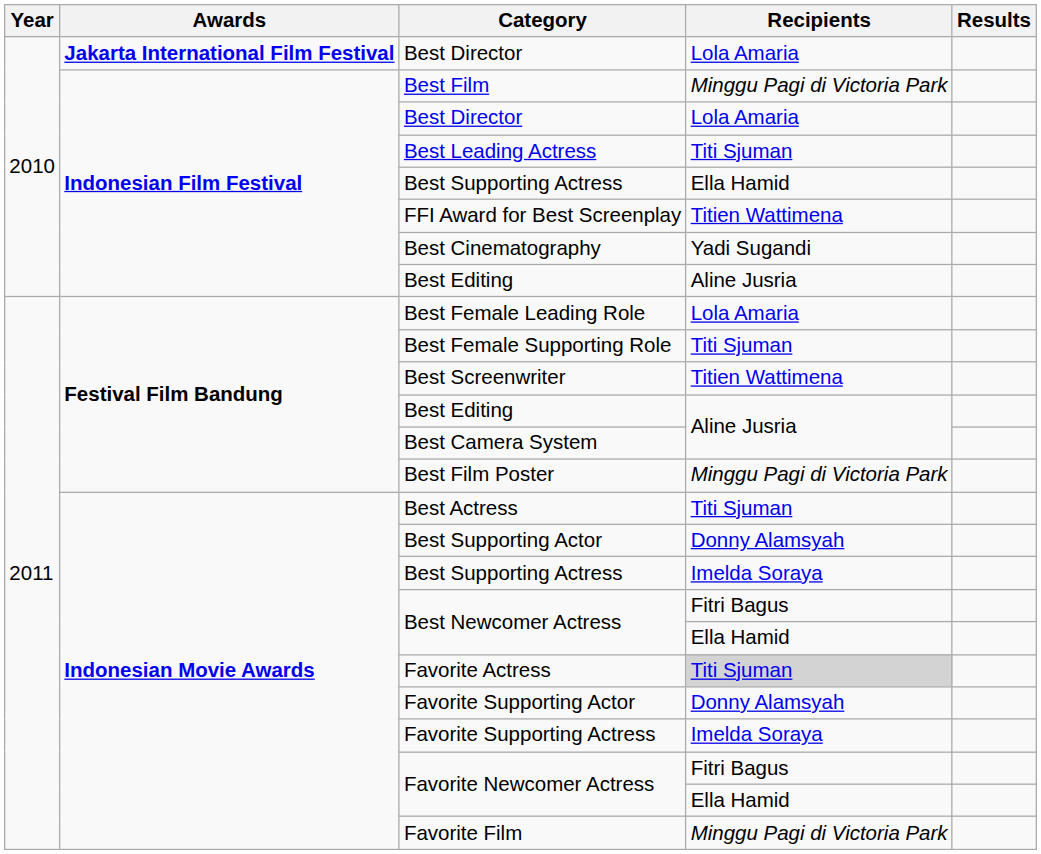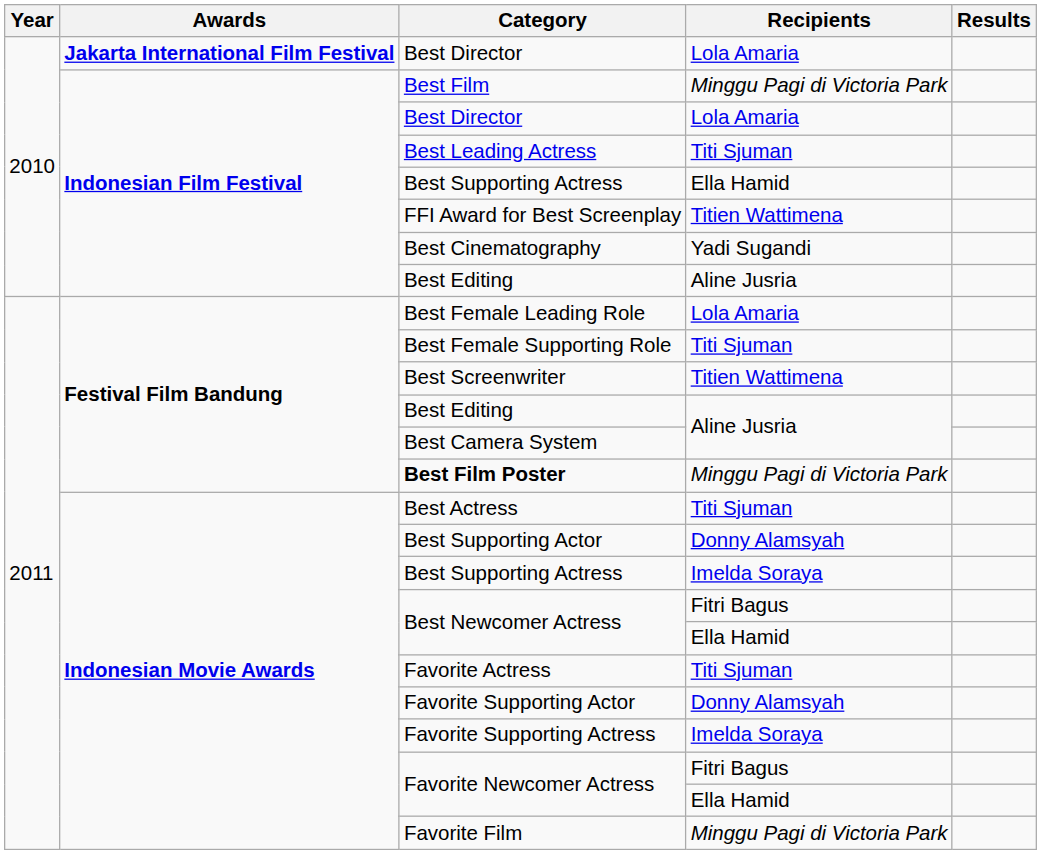(479, 475) normal -> (485, 475) bold
(742, 670) lightgrey background -> (742, 670) no background
